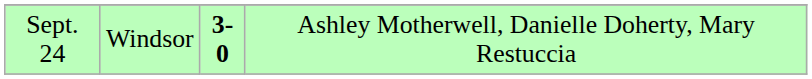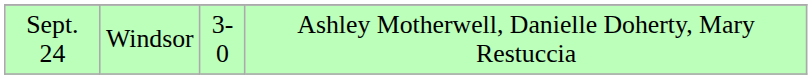(222, 39) bold -> (222, 39) normal
